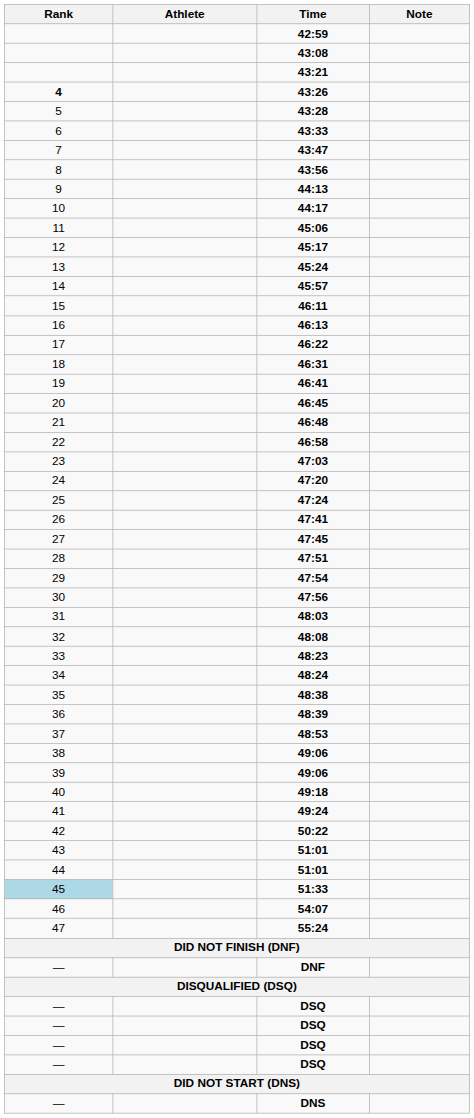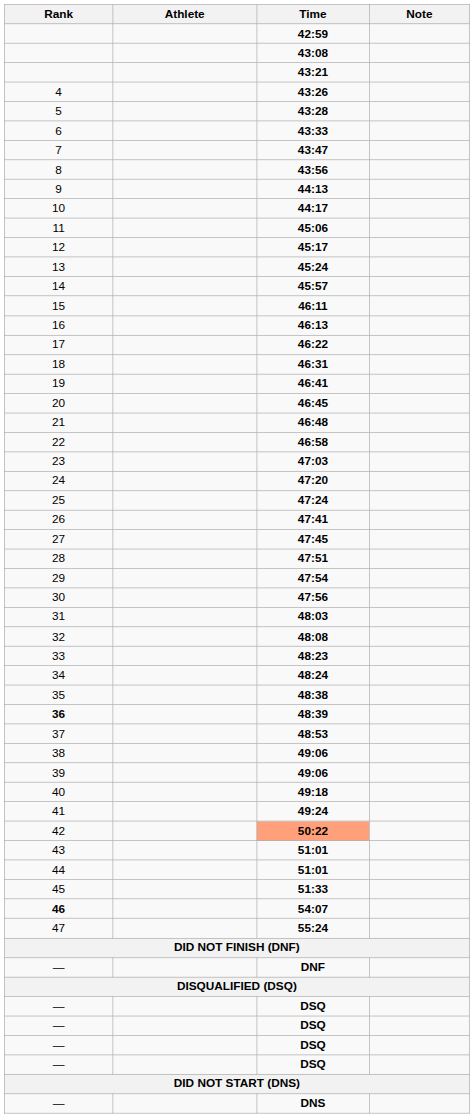(59, 91) bold -> (59, 91) normal
(59, 714) normal -> (59, 714) bold
(313, 830) no background -> (313, 830) lightsalmon background
(59, 889) lightblue background -> (59, 889) no background
(59, 908) normal -> (59, 908) bold
